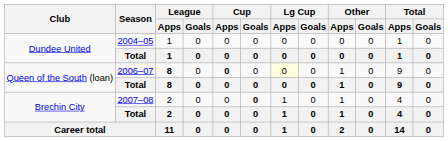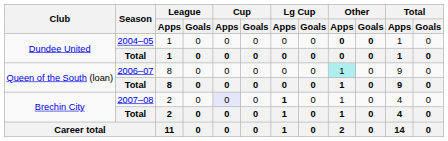(342, 41) normal -> (342, 41) bold
(371, 41) normal -> (371, 41) bold
(169, 71) bold -> (169, 71) normal
(227, 71) bold -> (227, 71) normal
(284, 71) lightyellow background -> (284, 71) no background
(342, 71) no background -> (342, 71) paleturquoise background
(227, 100) no background -> (227, 100) lavender background
(256, 100) bold -> (256, 100) normal
(284, 100) normal -> (284, 100) bold
